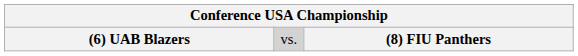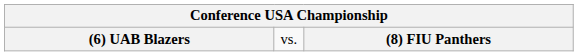(289, 39) lightgrey background -> (289, 39) no background
